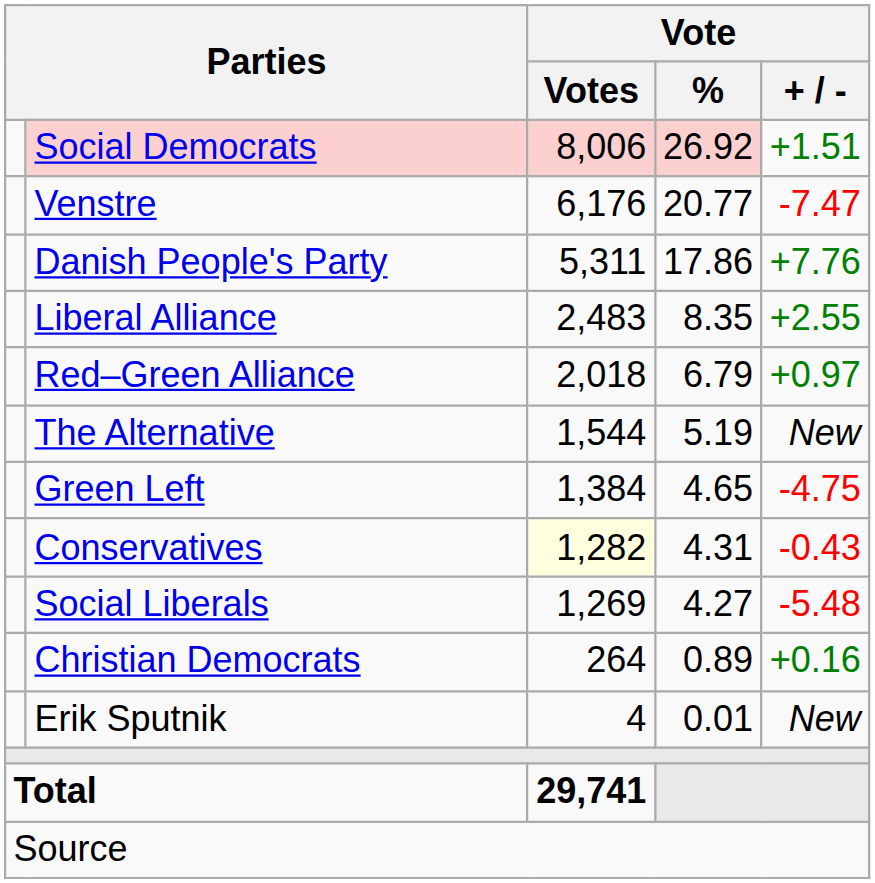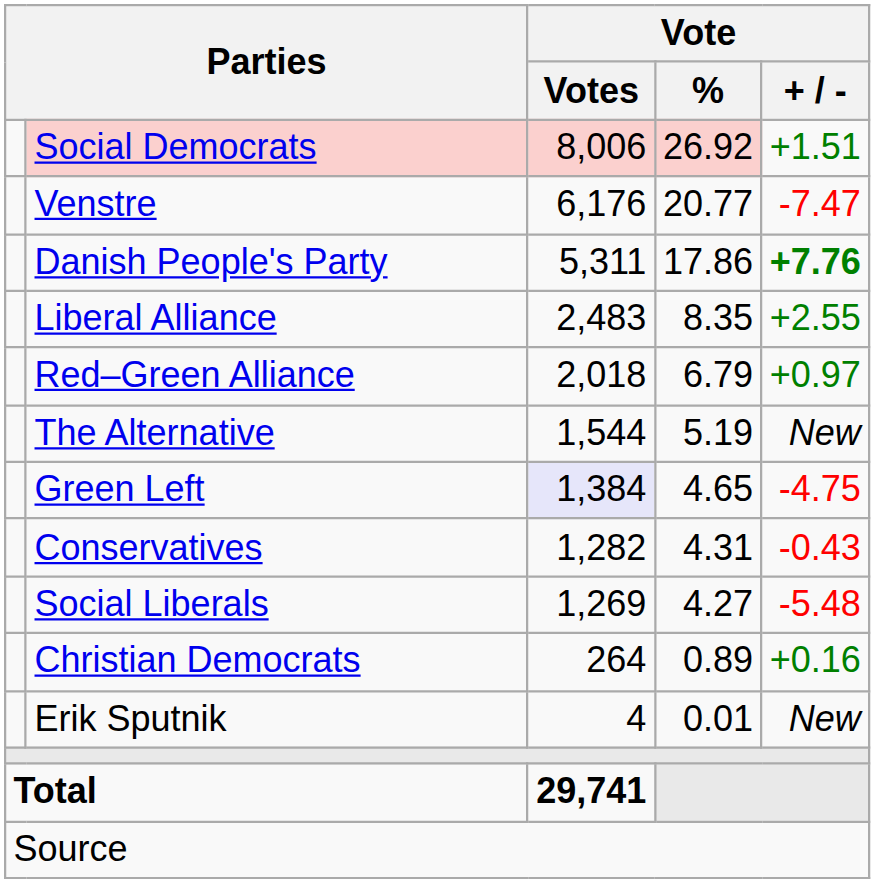(815, 261) normal -> (815, 261) bold
(601, 489) no background -> (601, 489) lavender background
(601, 546) lightyellow background -> (601, 546) no background
